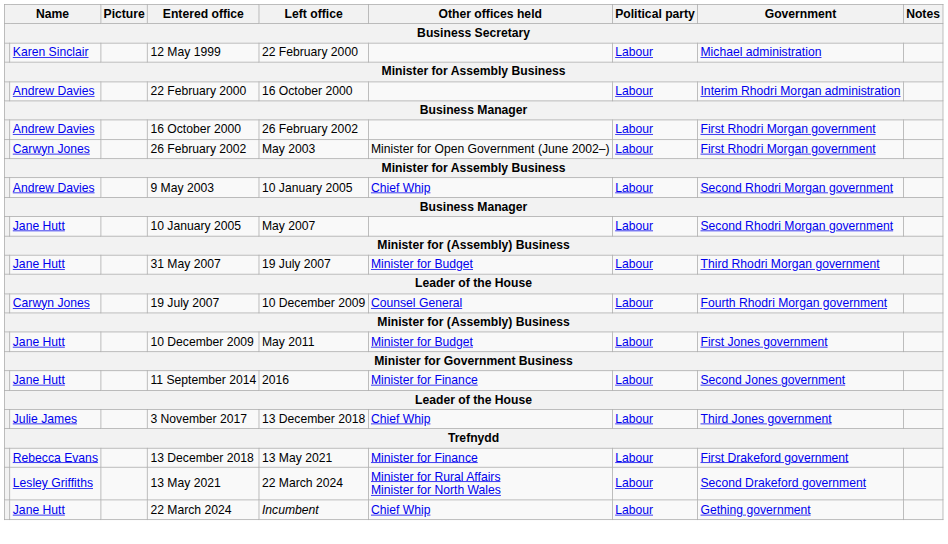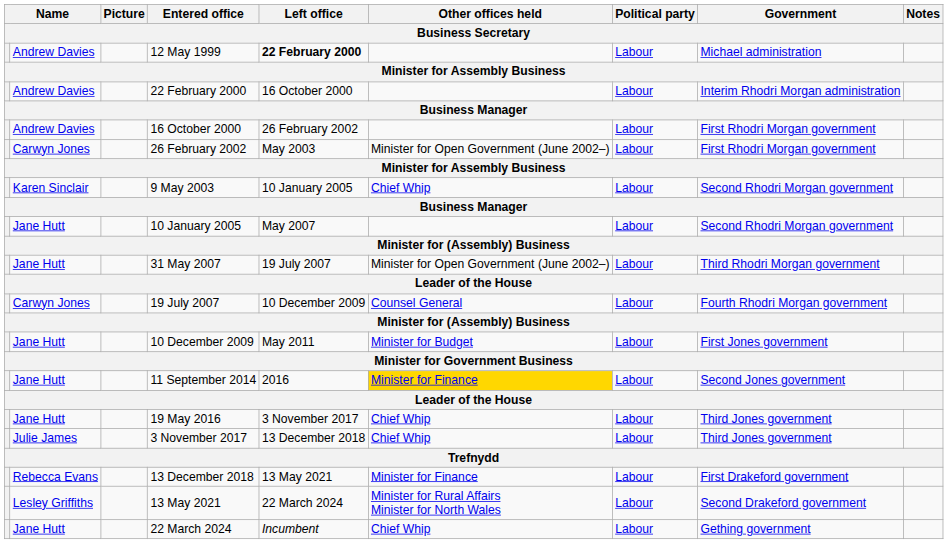(51, 52) Karen Sinclair -> (54, 52) Andrew Davies
(310, 52) normal -> (312, 52) bold
(54, 187) Andrew Davies -> (51, 187) Karen Sinclair
(422, 264) Minister for Budget -> (490, 264) Minister for Open Government (June 2002–)
(424, 380) no background -> (424, 380) gold background
+ row: (186, 419)
